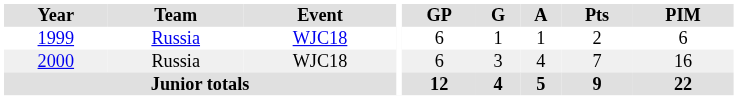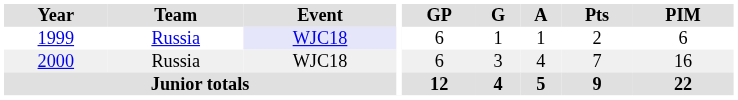(320, 38) no background -> (320, 38) lavender background
